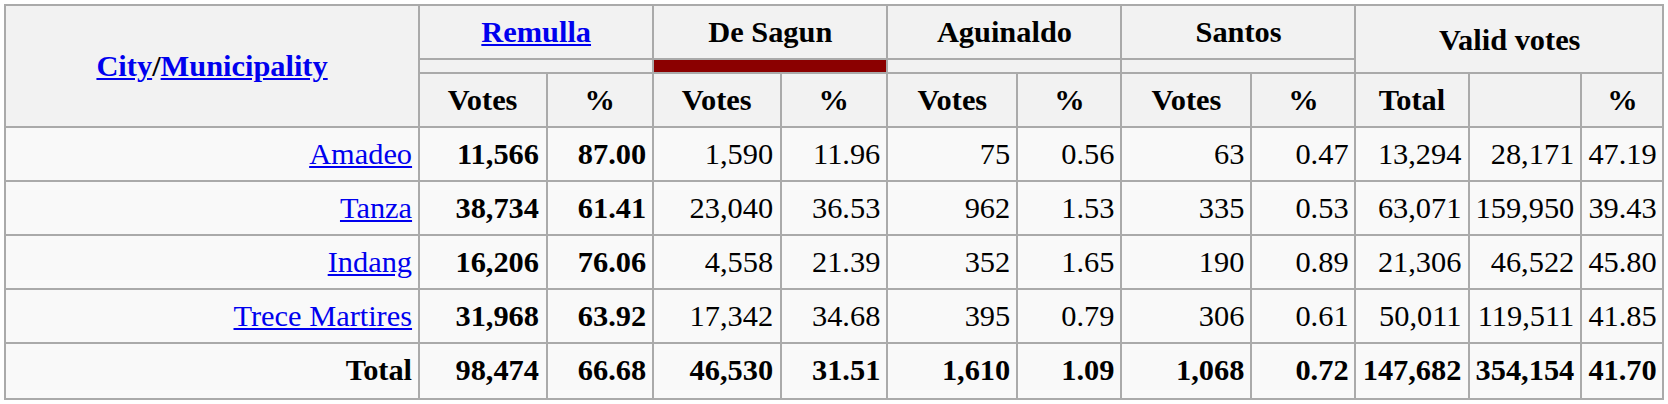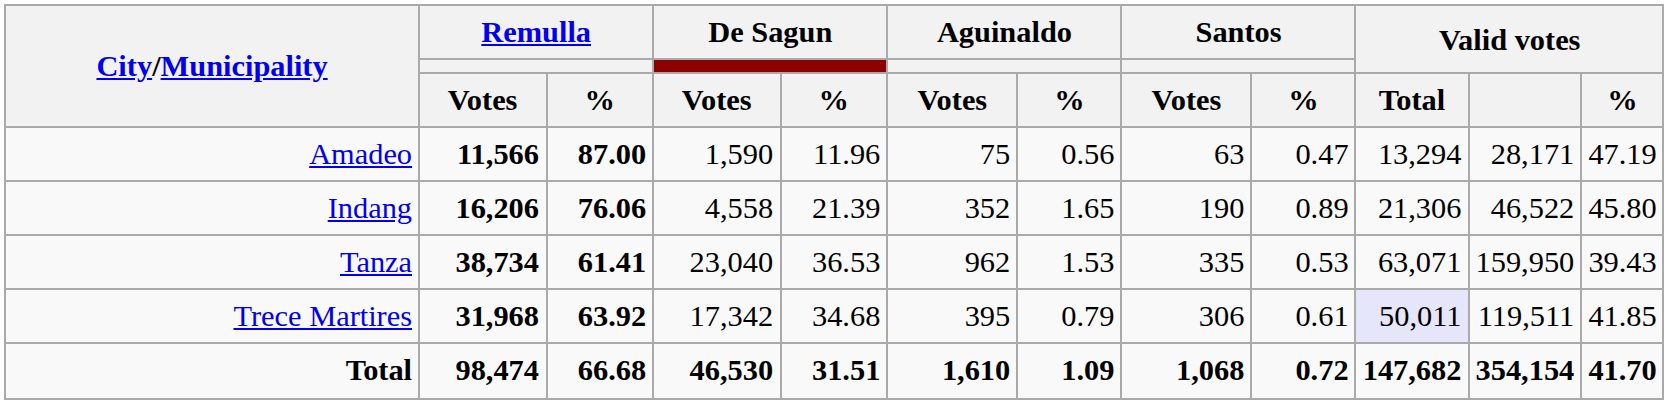rows swapped: (370, 262) <-> (376, 208)
(1420, 316) no background -> (1420, 316) lavender background
